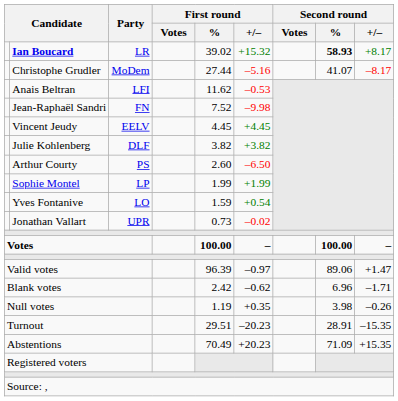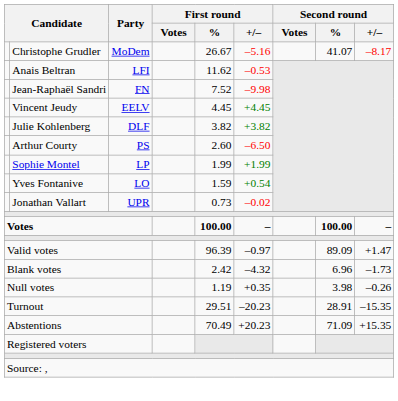- row: (43, 51)
(219, 70) 27.44 -> (219, 51) 26.67
(339, 269) 89.06 -> (339, 250) 89.09
(258, 287) –0.62 -> (258, 269) –4.32
(379, 287) –1.71 -> (379, 269) –1.73
